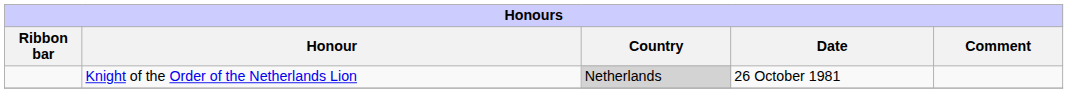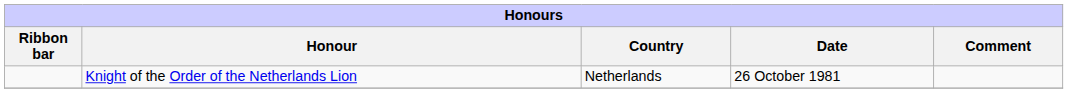(623, 76) lightgrey background -> (623, 76) no background
